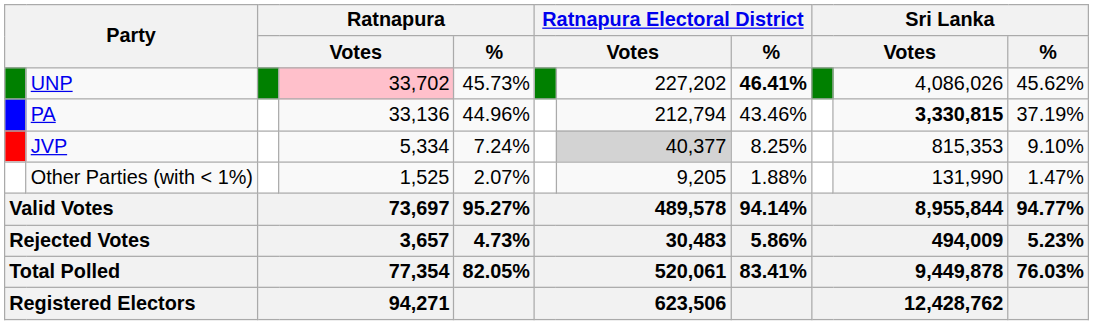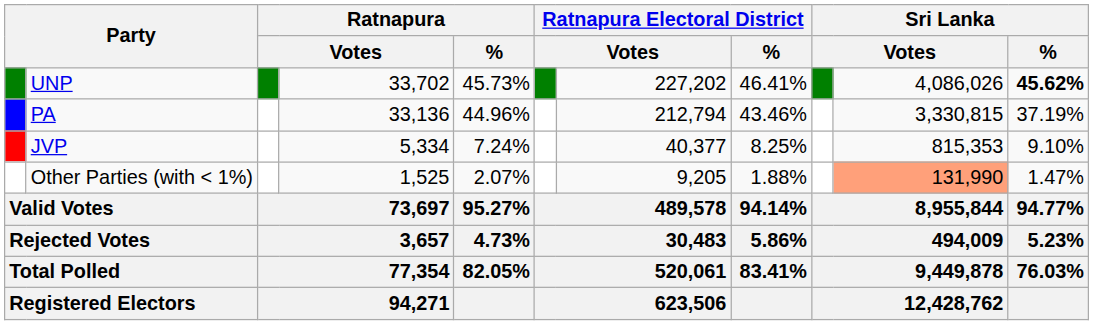(419, 83) pink background -> (419, 83) no background
(773, 83) bold -> (773, 83) normal
(1050, 83) normal -> (1050, 83) bold
(959, 114) bold -> (959, 114) normal
(696, 146) lightgrey background -> (696, 146) no background
(968, 177) no background -> (968, 177) lightsalmon background
